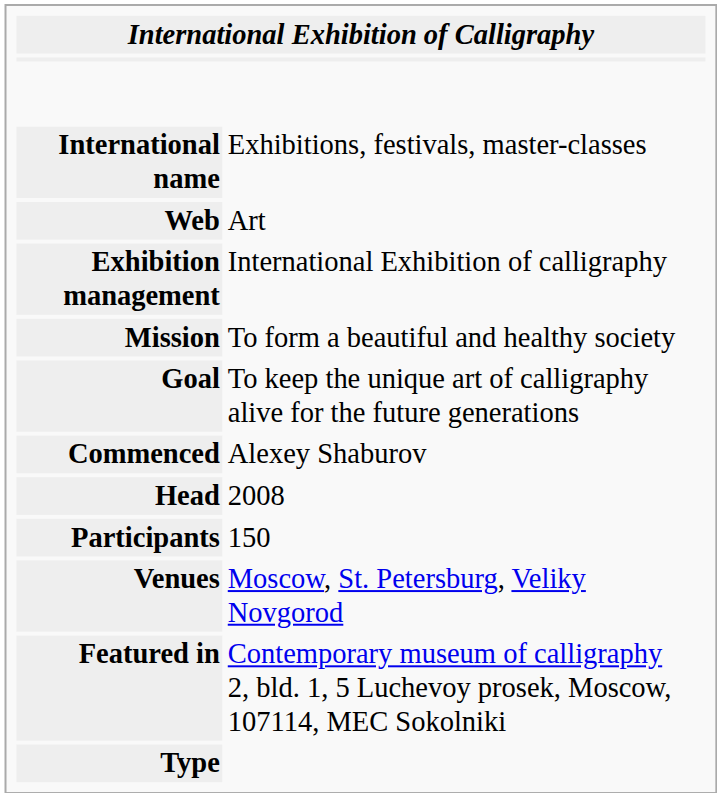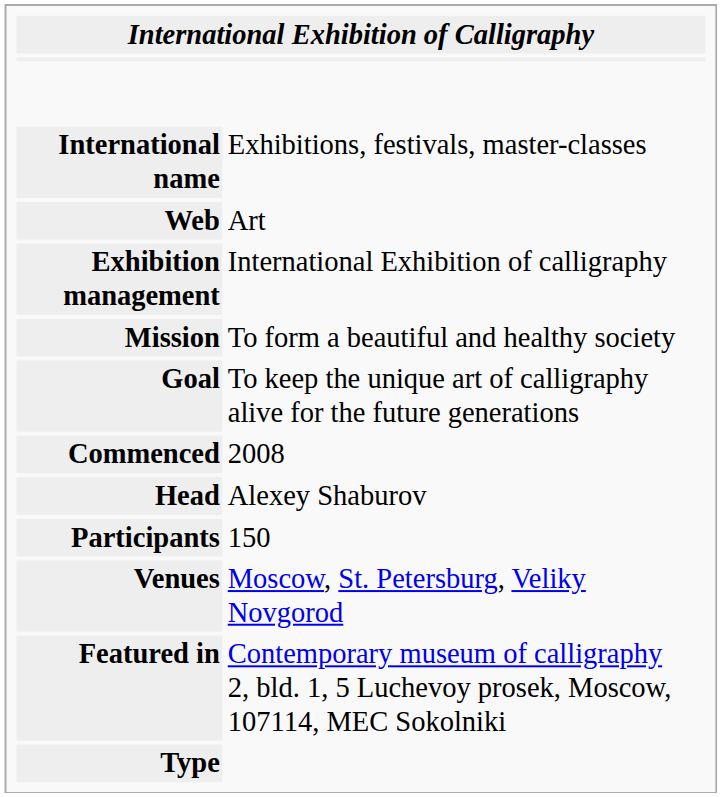(327, 453) Alexey Shaburov -> (256, 453) 2008
(256, 494) 2008 -> (327, 494) Alexey Shaburov
